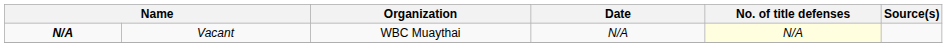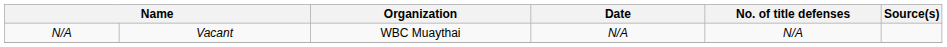(63, 33) bold -> (62, 33) normal
(793, 33) lightyellow background -> (793, 33) no background
